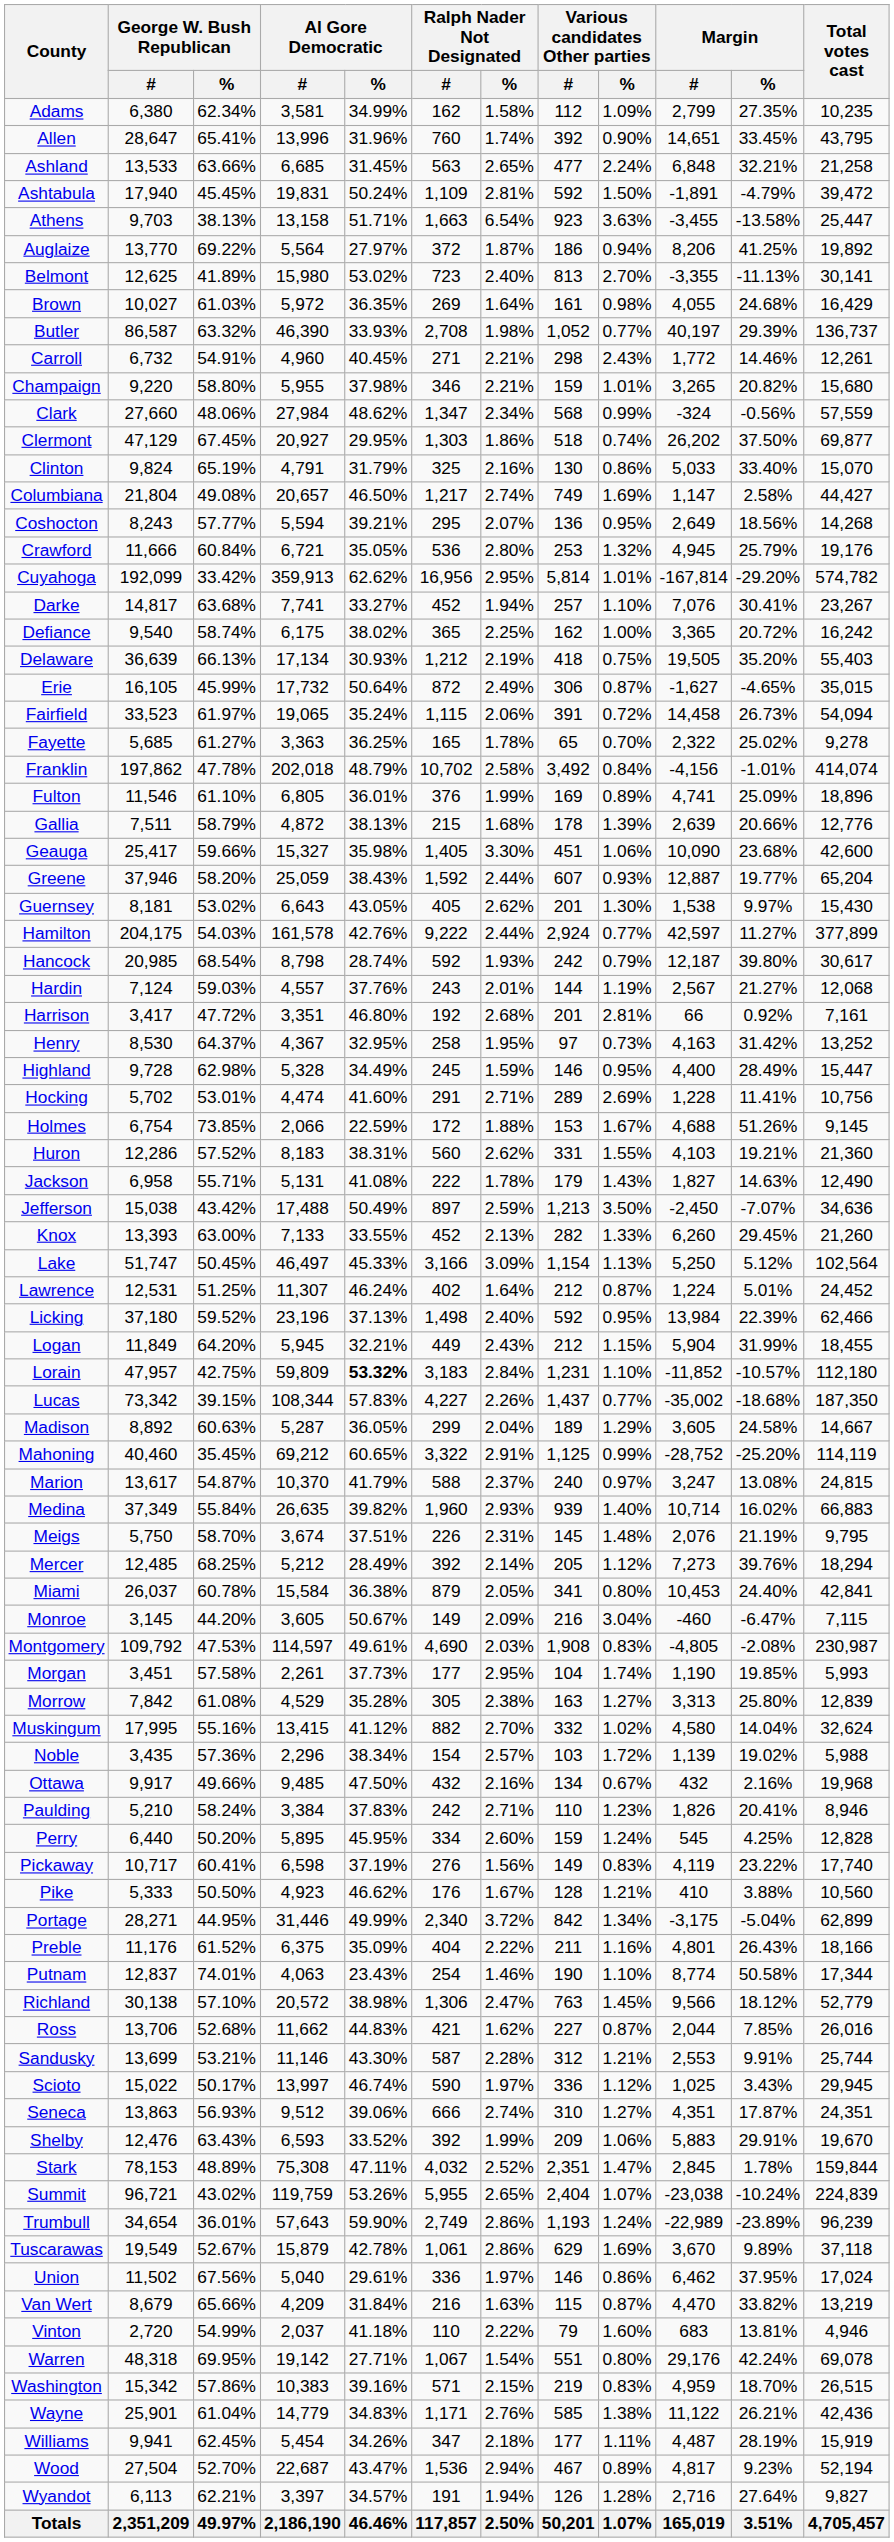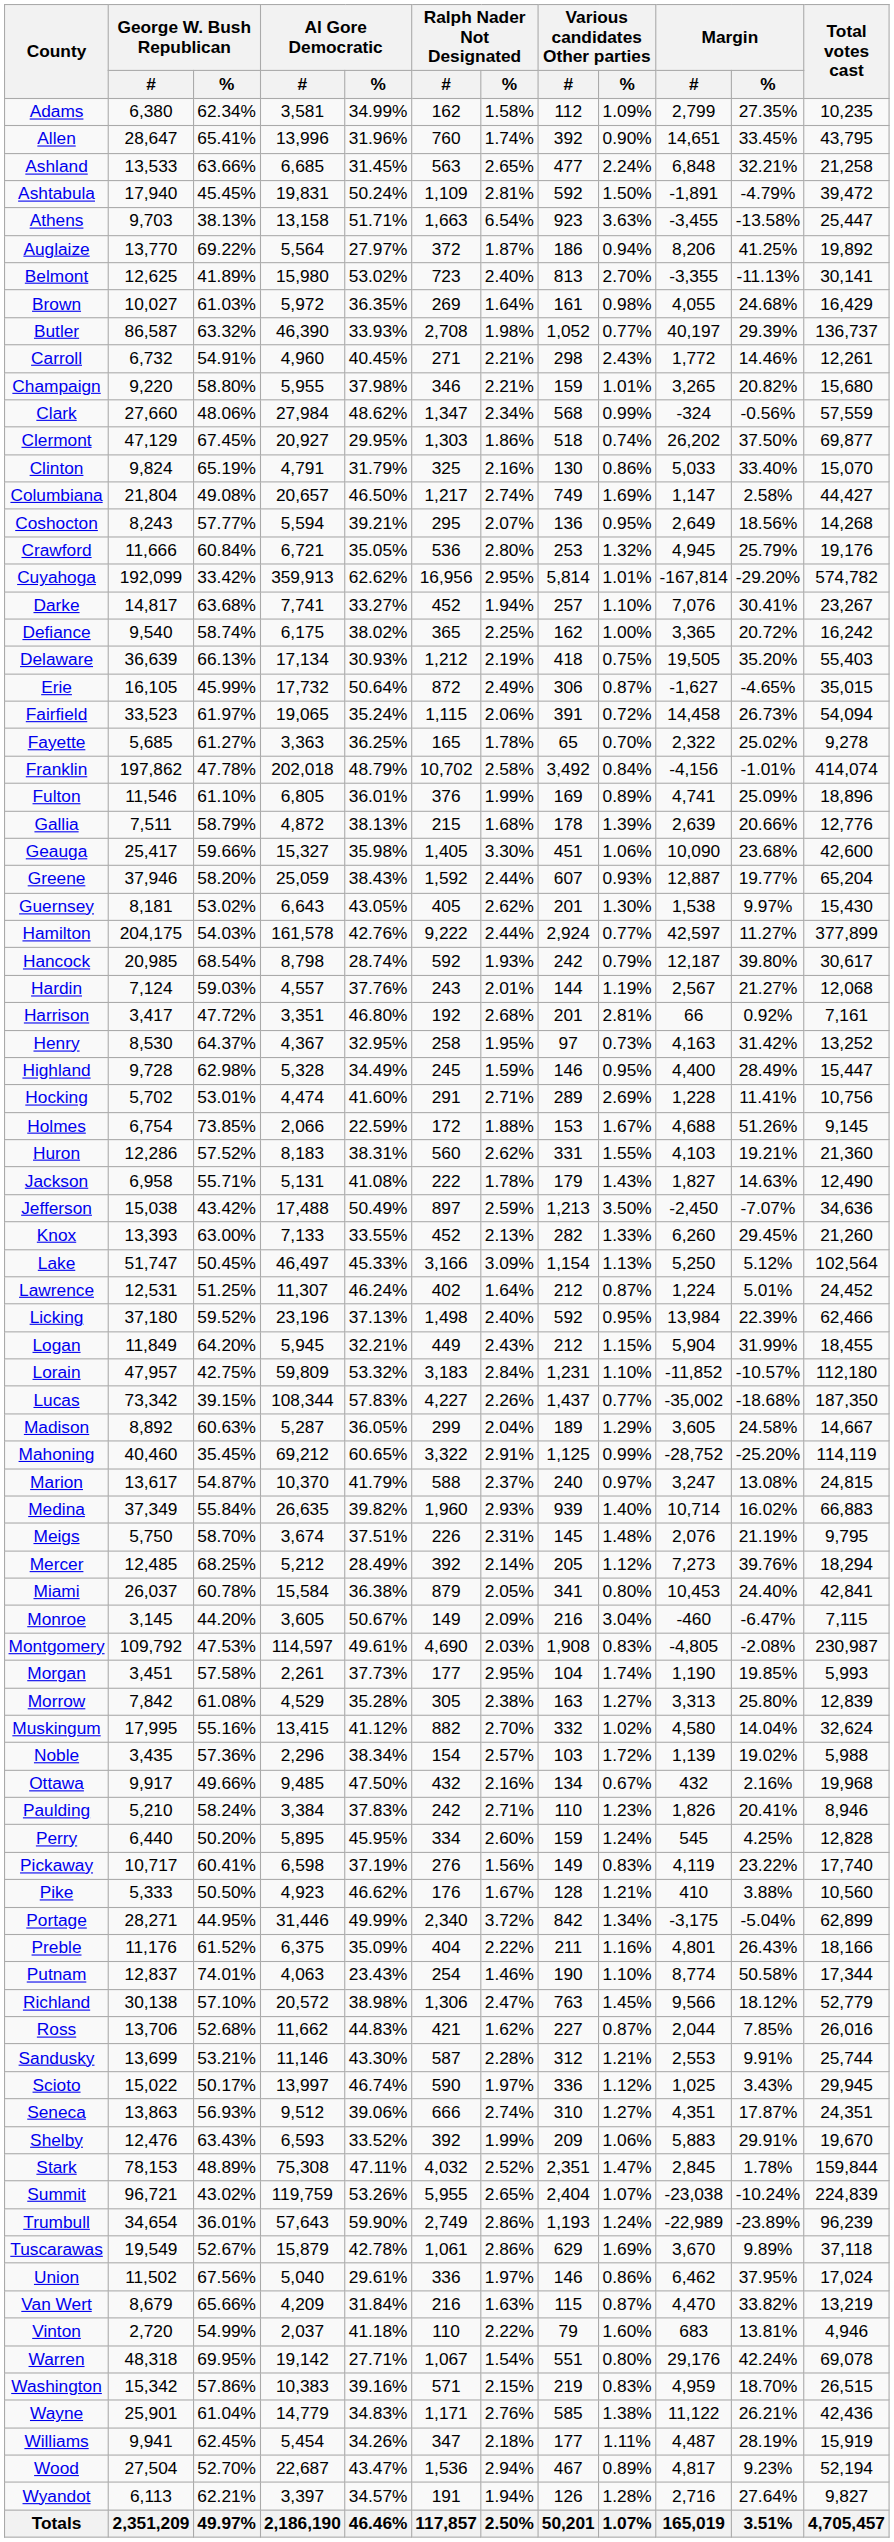(378, 1372) bold -> (378, 1372) normal
